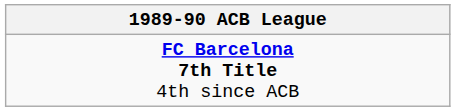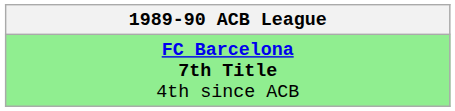(228, 71) no background -> (228, 71) lightgreen background
